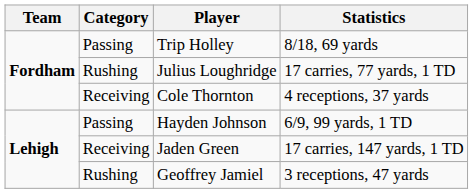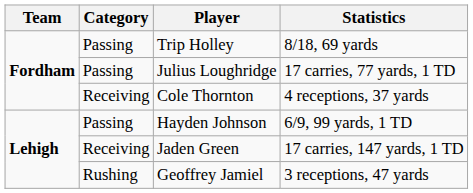(110, 70) Rushing -> (108, 70) Passing
